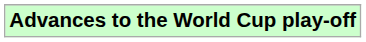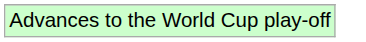(183, 20) bold -> (170, 20) normal
